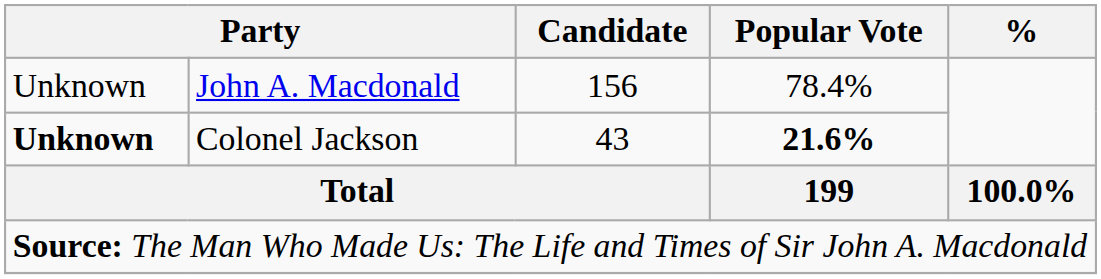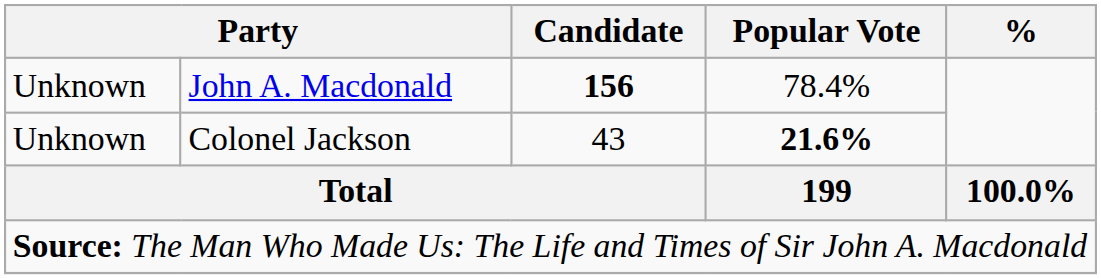(612, 84) normal -> (608, 84) bold
(83, 138) bold -> (79, 138) normal
